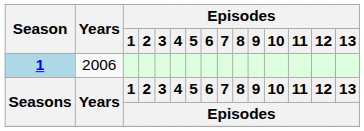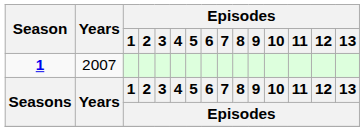(40, 65) lightblue background -> (40, 65) no background
(99, 65) 2006 -> (99, 65) 2007
